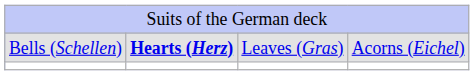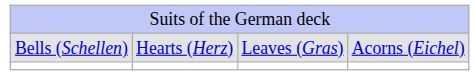(182, 47) bold -> (185, 47) normal
